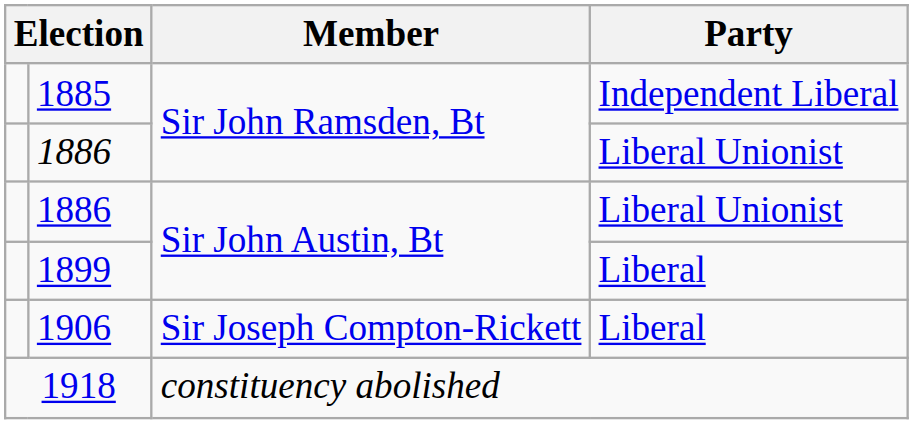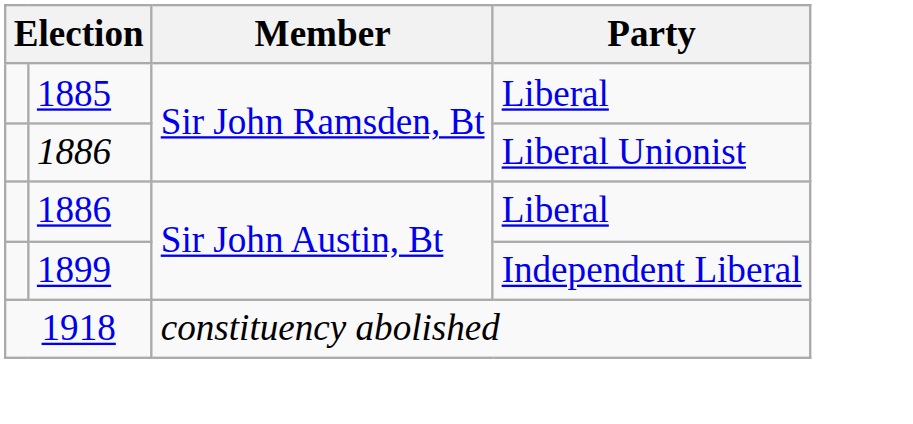(749, 92) Independent Liberal -> (555, 92) Liberal
(721, 210) Liberal Unionist -> (555, 210) Liberal
(652, 269) Liberal -> (652, 269) Independent Liberal
- row: (74, 328)
